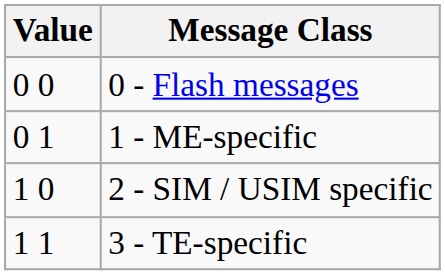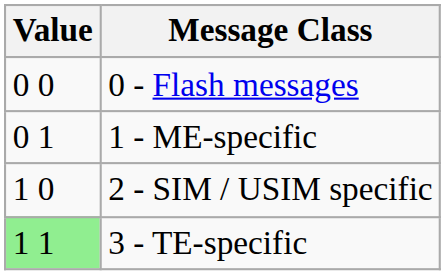(34, 242) no background -> (34, 242) lightgreen background
